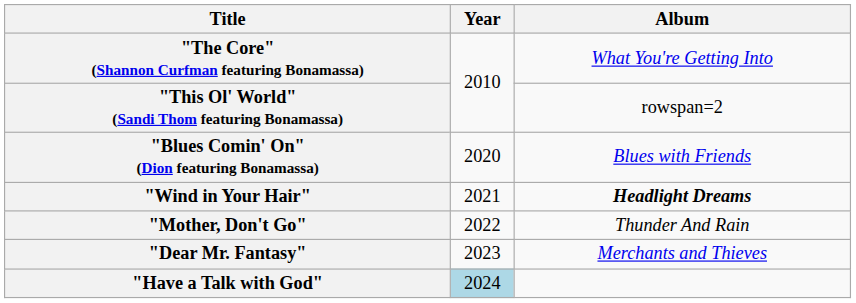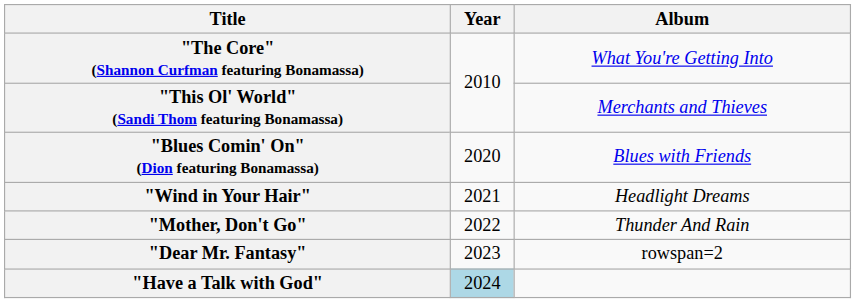(682, 107) rowspan=2 -> (682, 107) Merchants and Thieves
(682, 196) bold -> (682, 196) normal
(682, 254) Merchants and Thieves -> (682, 254) rowspan=2
